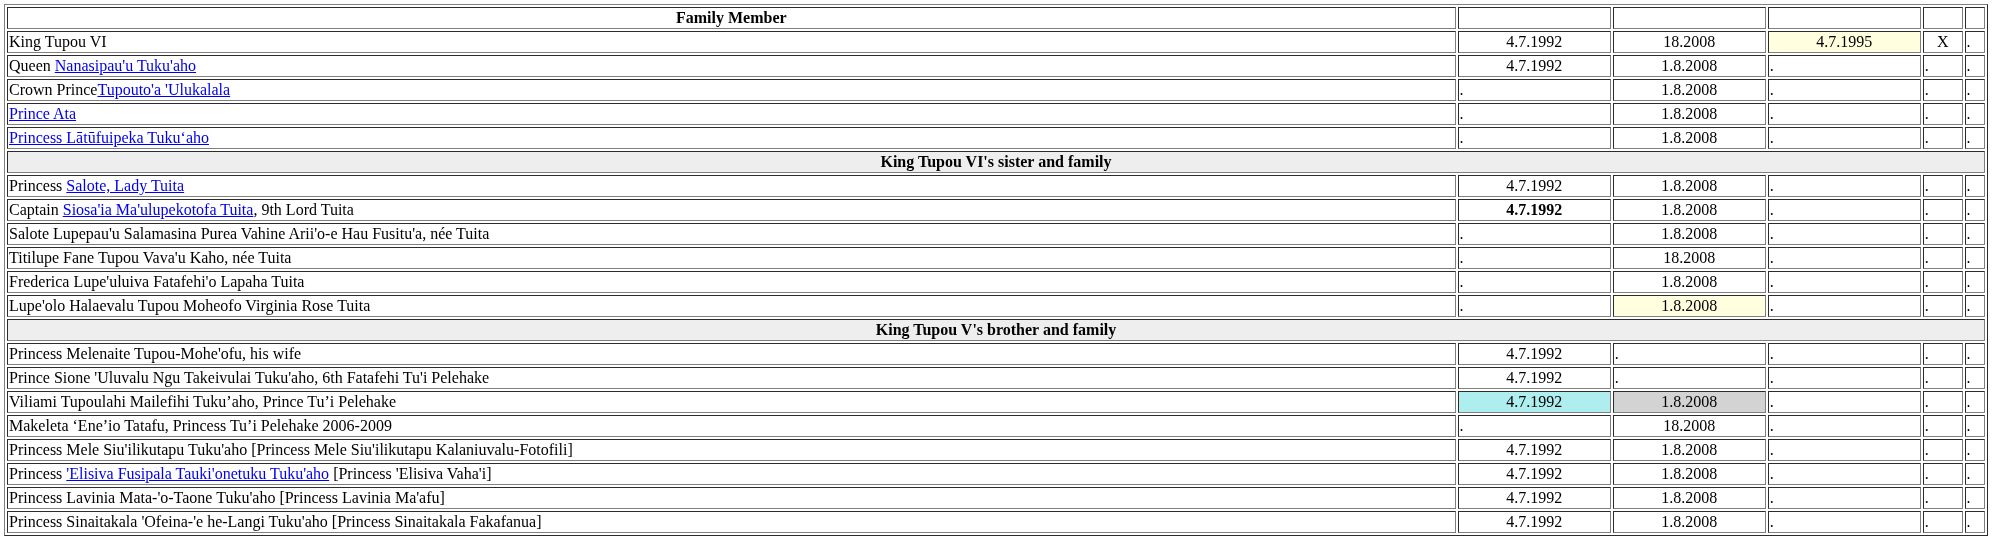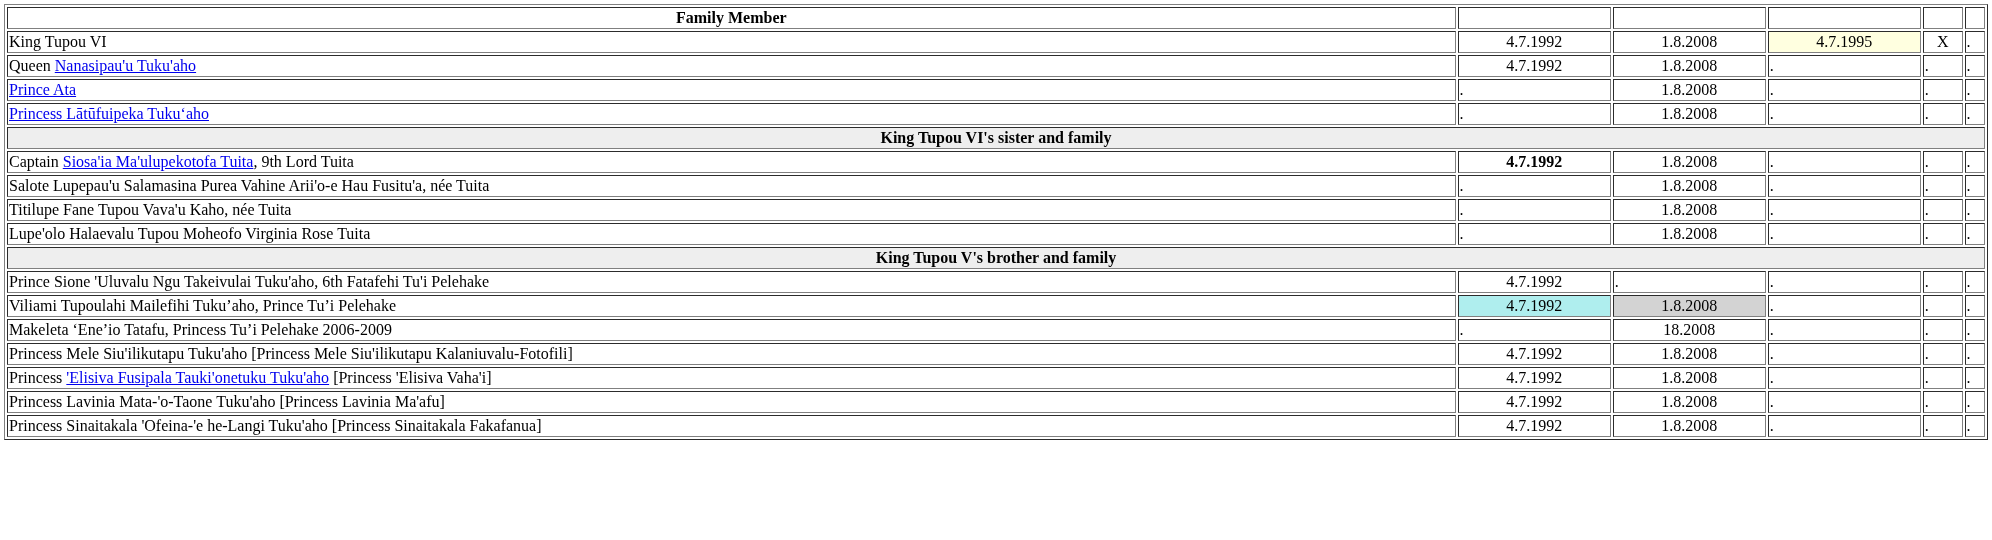(1689, 42) 18.2008 -> (1689, 42) 1.8.2008
- row: (120, 90)
- row: (97, 186)
(1689, 258) 18.2008 -> (1689, 210) 1.8.2008
- row: (157, 282)
(1689, 306) lightyellow background -> (1689, 234) no background
- row: (155, 354)
